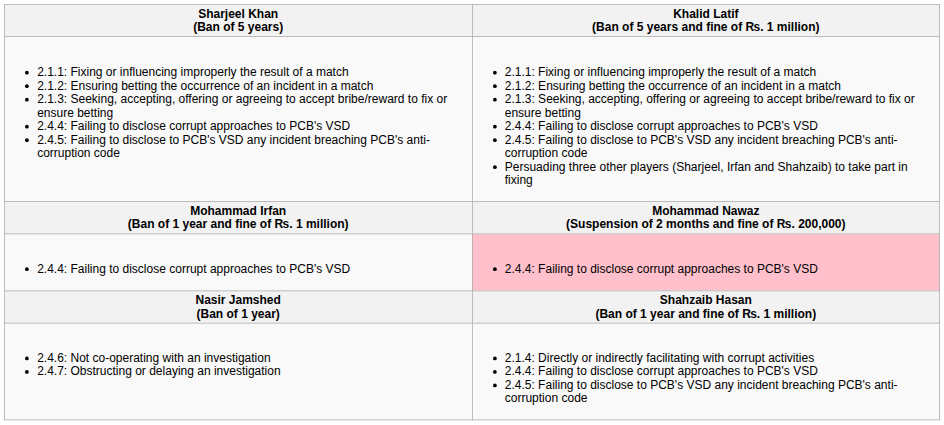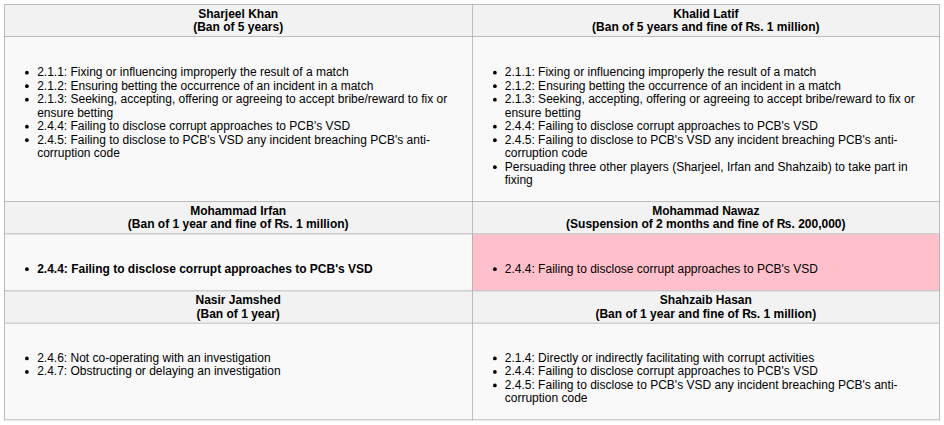(238, 269) normal -> (238, 269) bold
